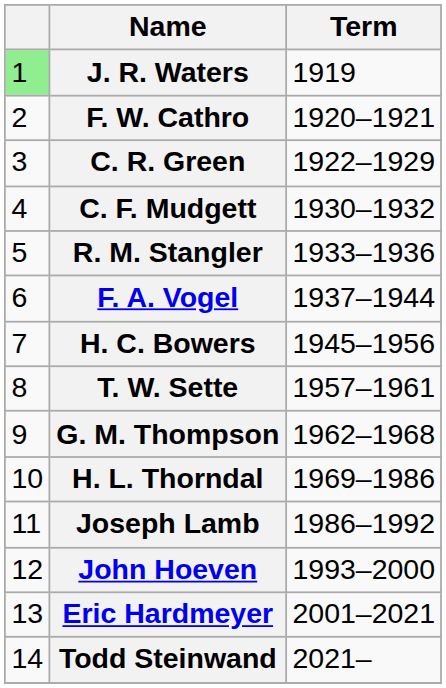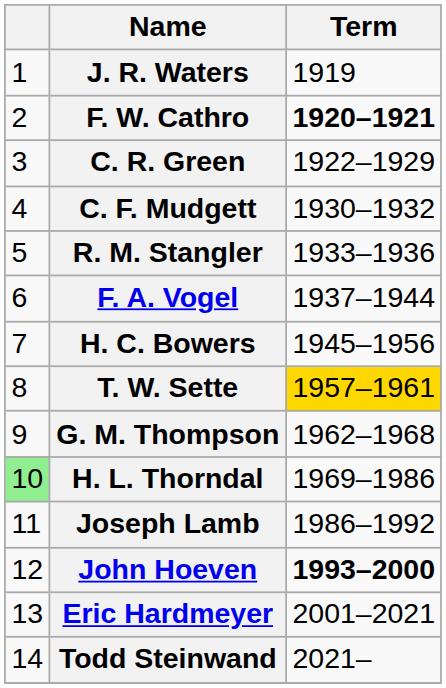(19, 72) lightgreen background -> (19, 72) no background
(364, 117) normal -> (364, 117) bold
(364, 388) no background -> (364, 388) gold background
(27, 478) no background -> (27, 478) lightgreen background
(364, 569) normal -> (364, 569) bold
